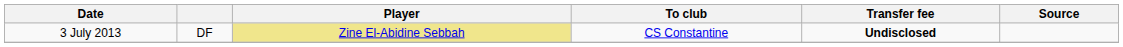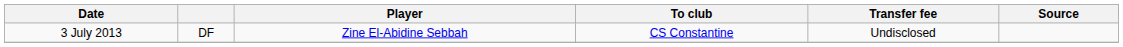(402, 32) khaki background -> (405, 32) no background
(901, 32) bold -> (903, 32) normal
